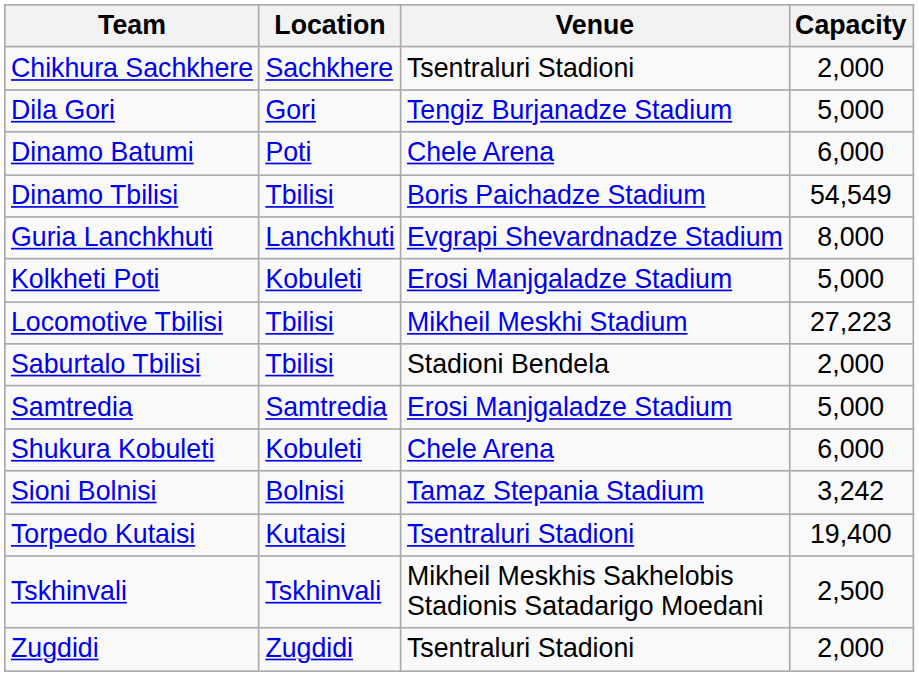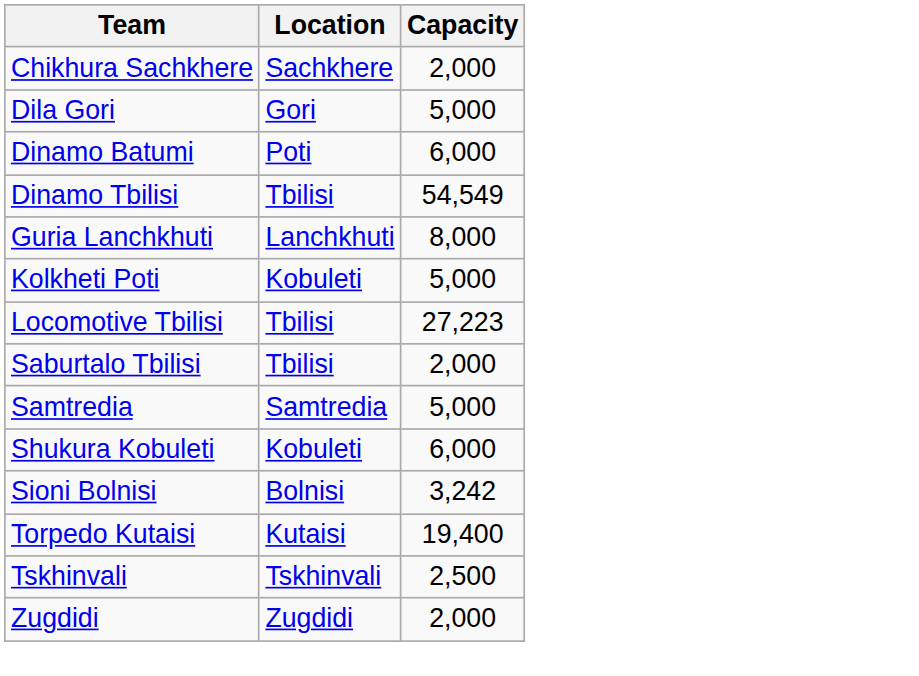- column: (595, 25)
